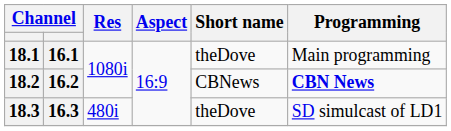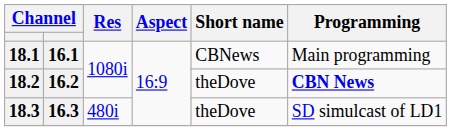(225, 54) theDove -> (227, 54) CBNews
(227, 83) CBNews -> (225, 83) theDove
